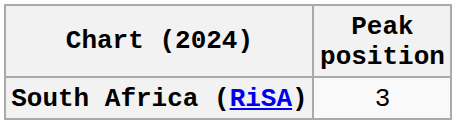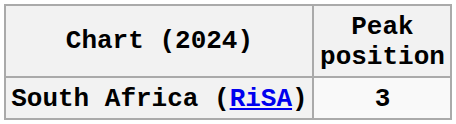(382, 99) normal -> (382, 99) bold
